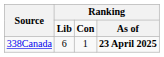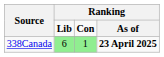(64, 44) no background -> (64, 44) lightgreen background
(85, 44) no background -> (85, 44) lightgreen background
